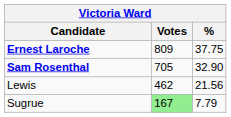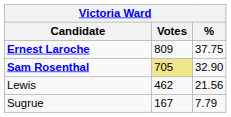(164, 67) no background -> (164, 67) khaki background
(164, 103) lightgreen background -> (164, 103) no background
